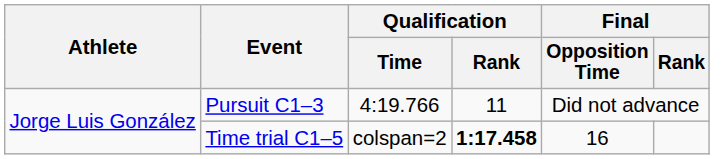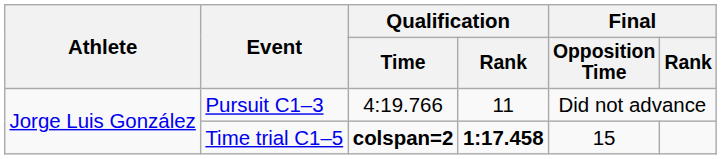(400, 138) normal -> (403, 138) bold
(597, 138) 16 -> (604, 138) 15
